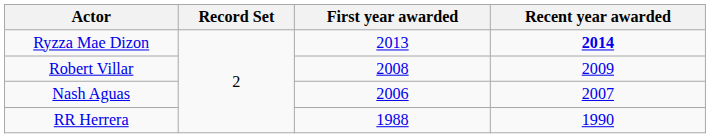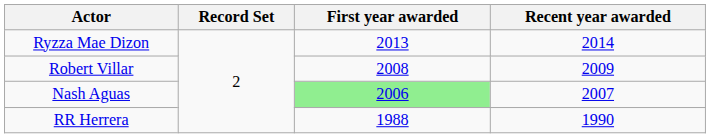(598, 42) bold -> (598, 42) normal
(392, 94) no background -> (392, 94) lightgreen background
